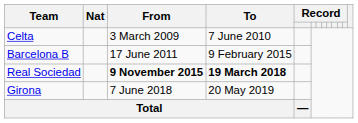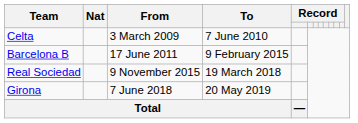(156, 72) bold -> (155, 72) normal
(247, 72) bold -> (243, 72) normal
